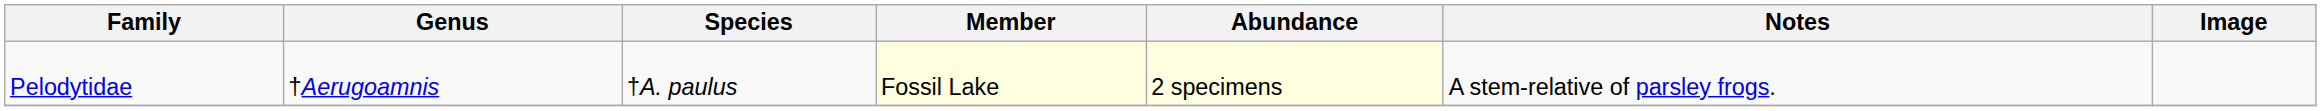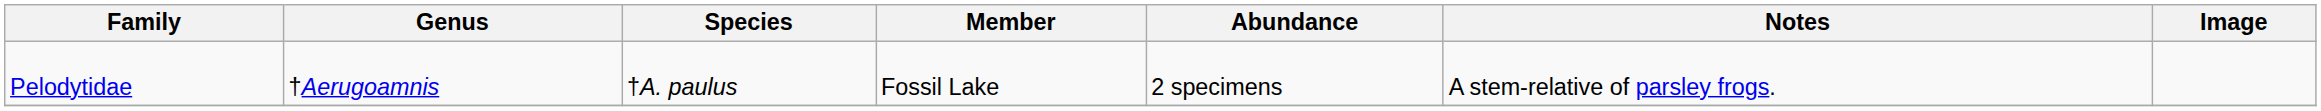(940, 86) lightyellow background -> (940, 86) no background
(1217, 86) lightyellow background -> (1217, 86) no background
